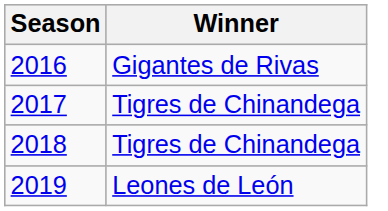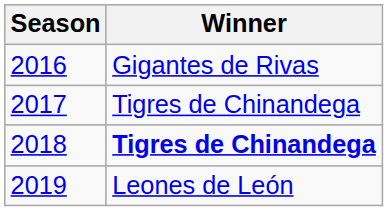(236, 144) normal -> (244, 144) bold
